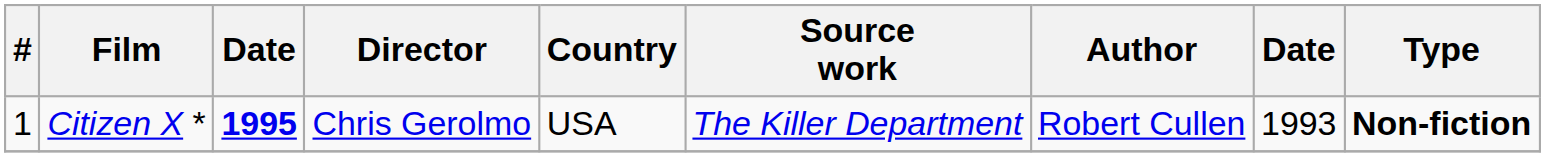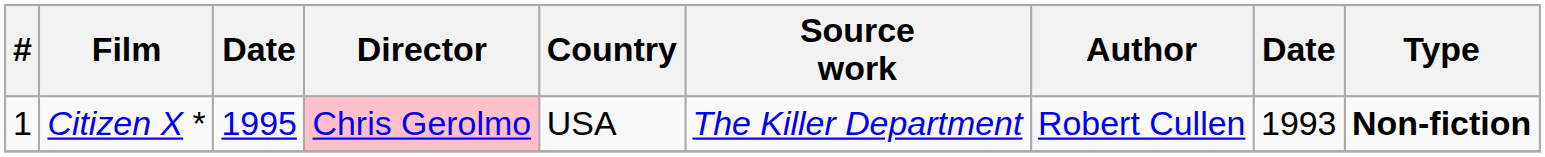(259, 123) bold -> (259, 123) normal
(422, 123) no background -> (422, 123) pink background
